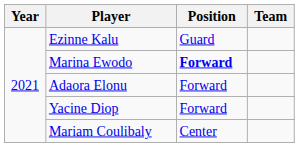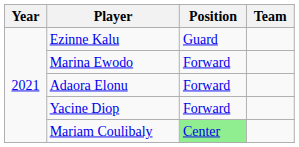(206, 62) bold -> (207, 62) normal
(198, 131) no background -> (202, 131) lightgreen background
